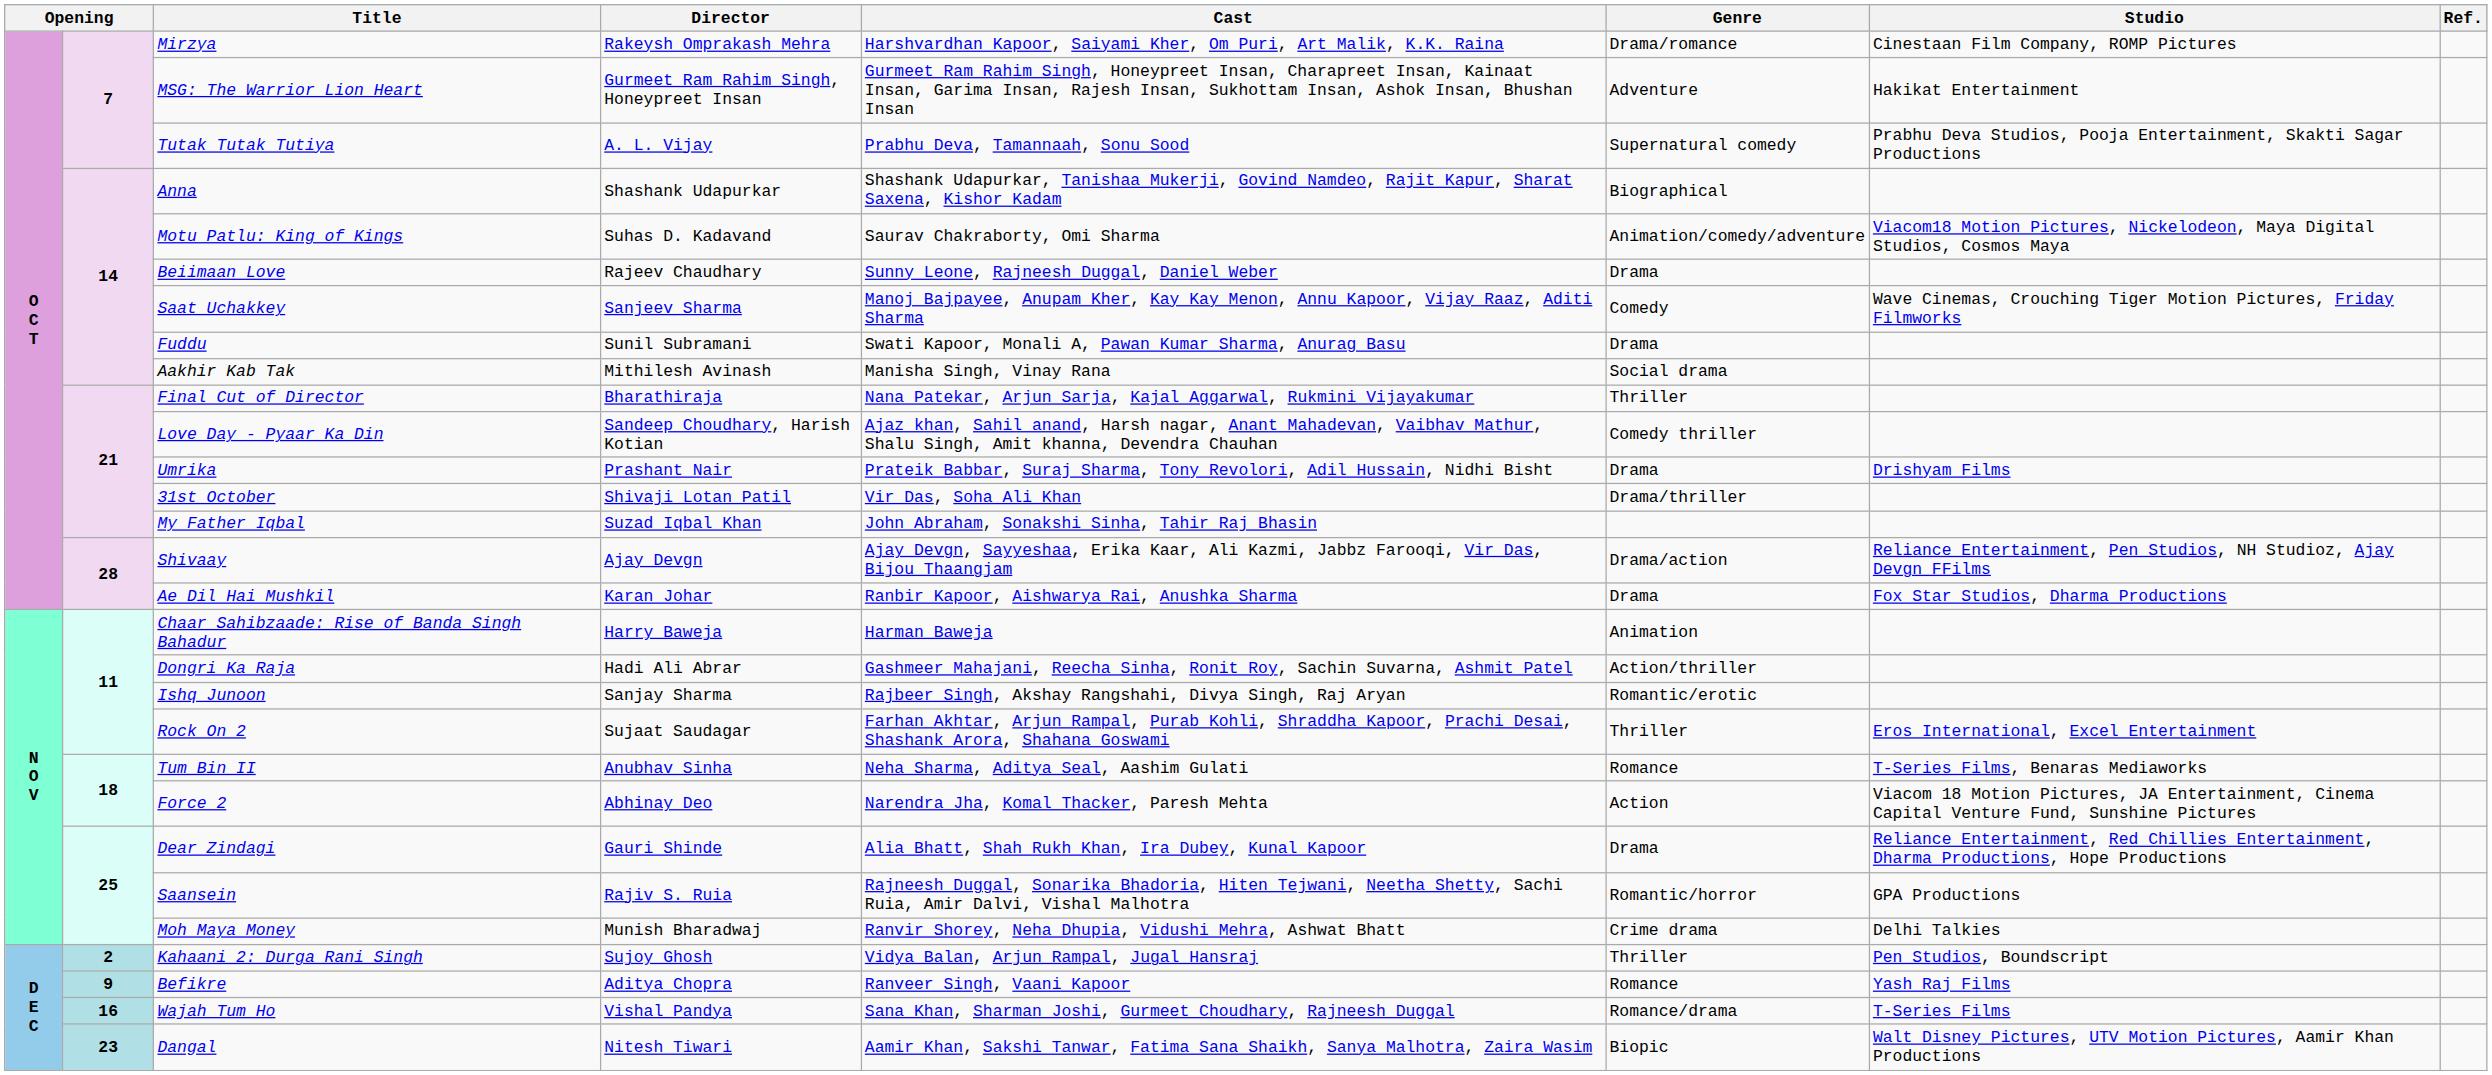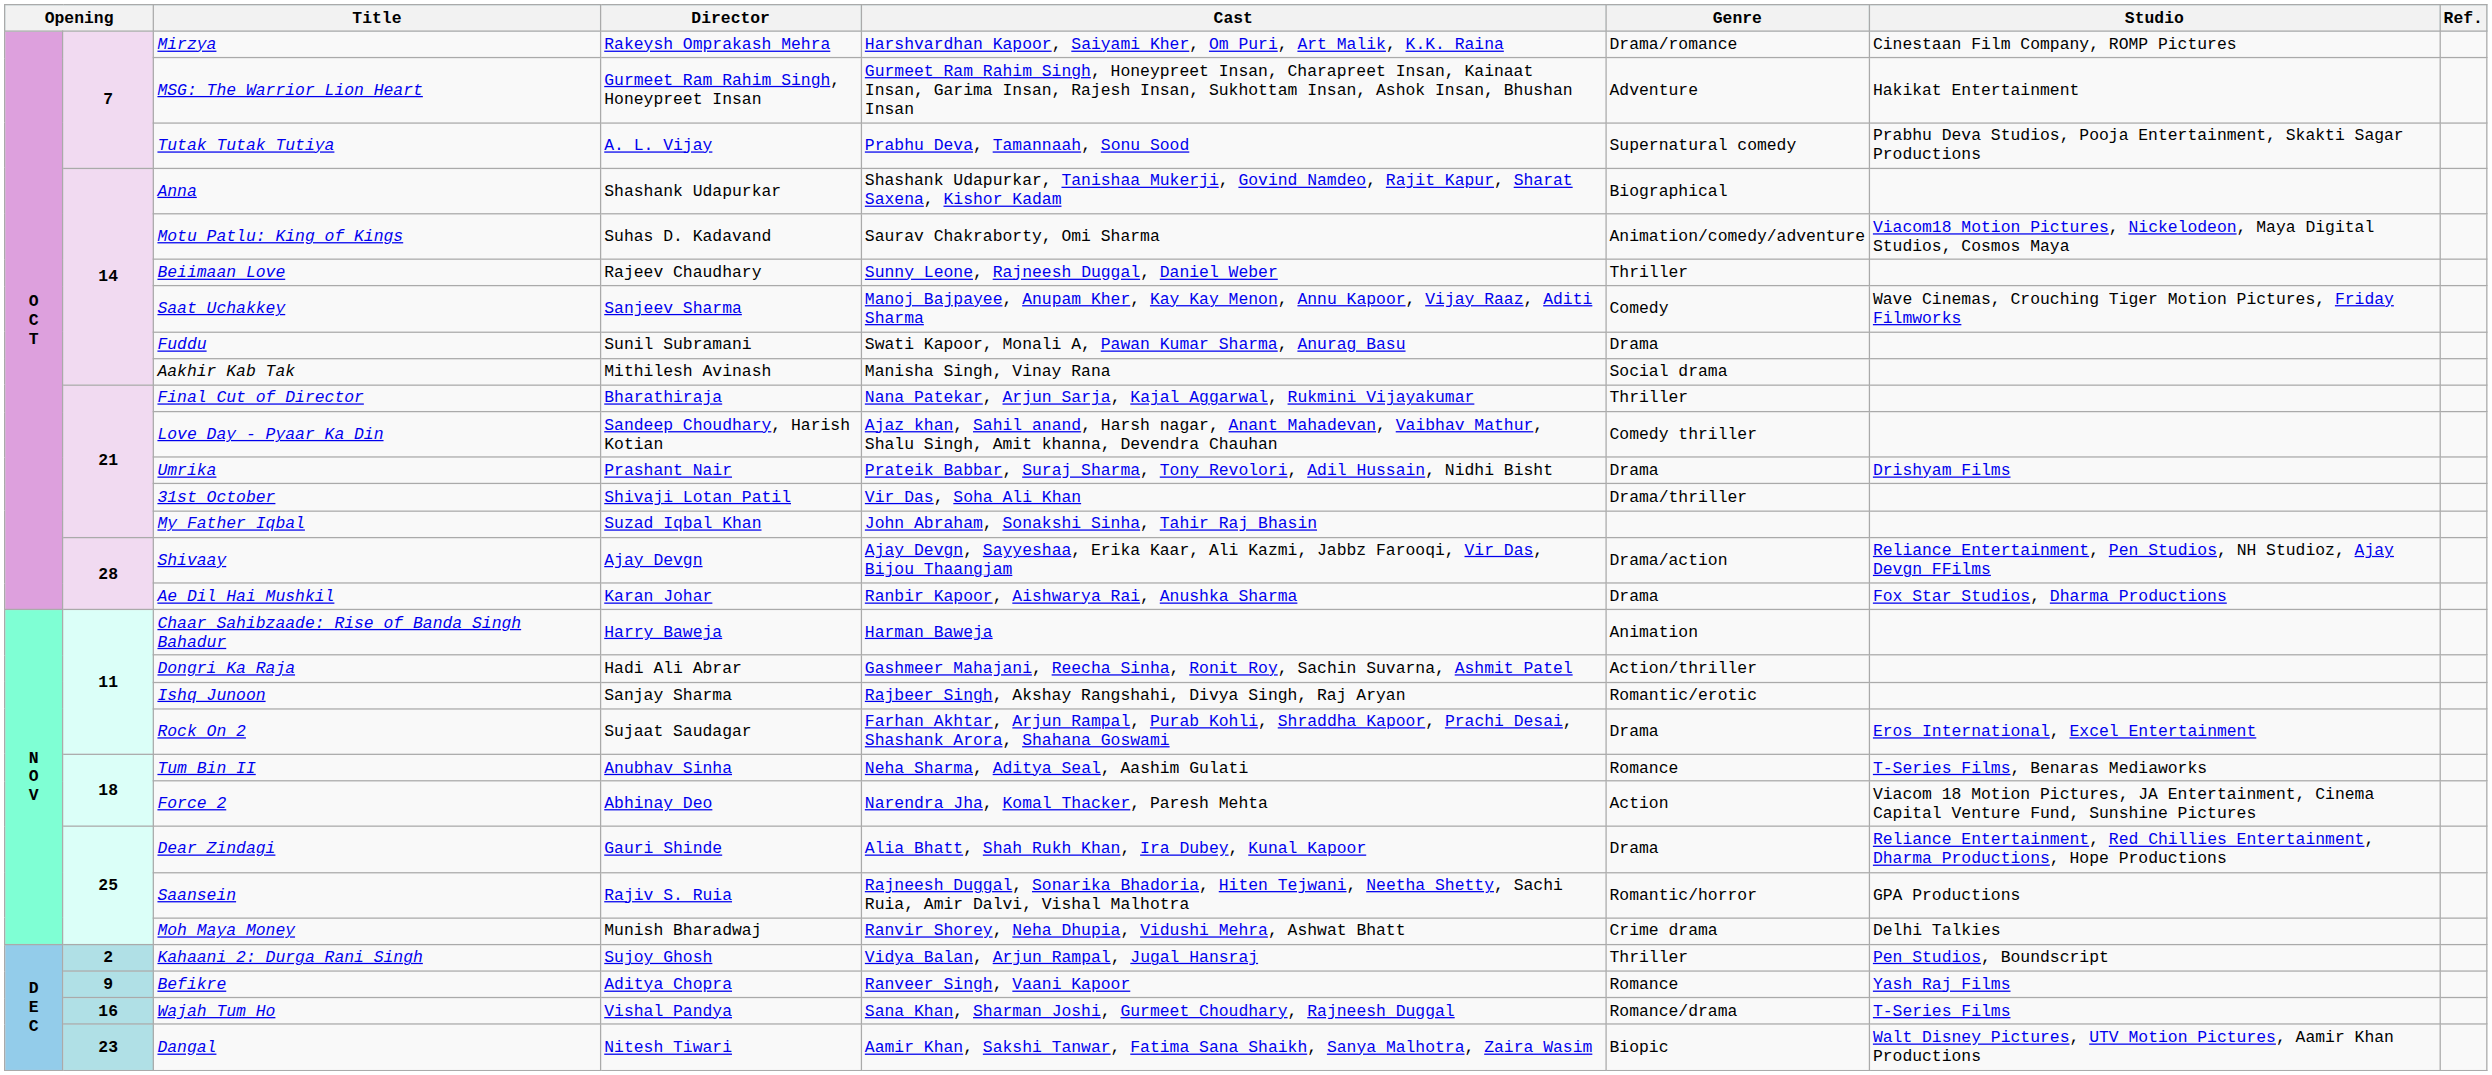(1634, 273) Drama -> (1649, 273) Thriller
(1649, 731) Thriller -> (1634, 731) Drama
